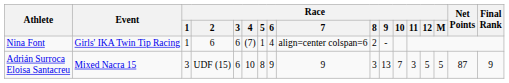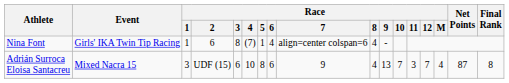(238, 44) 6 -> (238, 44) 8
(374, 44) 2 -> (374, 44) 4
(272, 65) 9 -> (272, 65) 6
(374, 65) 3 -> (374, 65) 4
(427, 65) 5 -> (427, 65) 7
(441, 65) 5 -> (441, 65) 4
(491, 65) 9 -> (491, 65) 8
